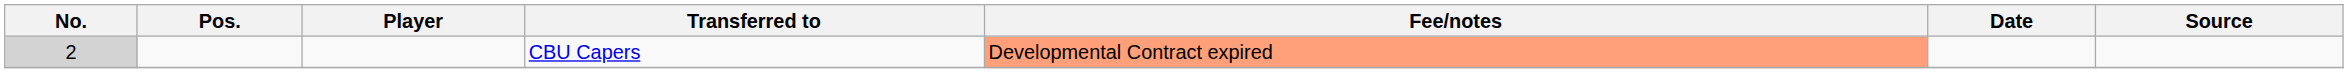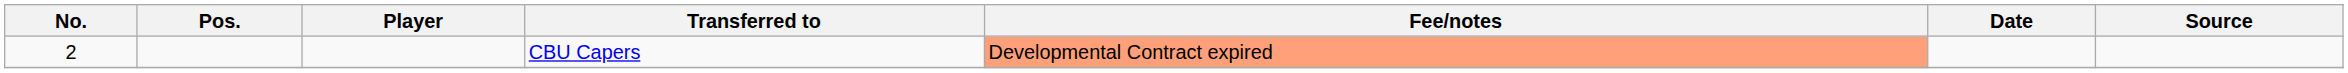(71, 52) lightgrey background -> (71, 52) no background
